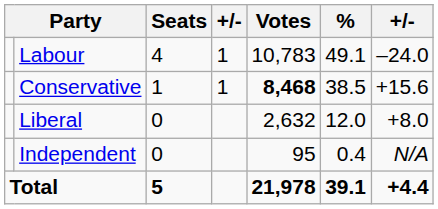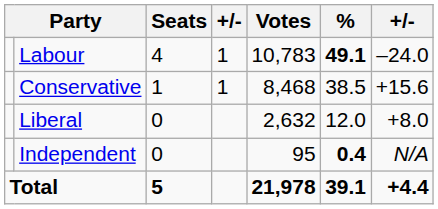(346, 54) normal -> (346, 54) bold
(289, 87) bold -> (289, 87) normal
(351, 154) normal -> (351, 154) bold
